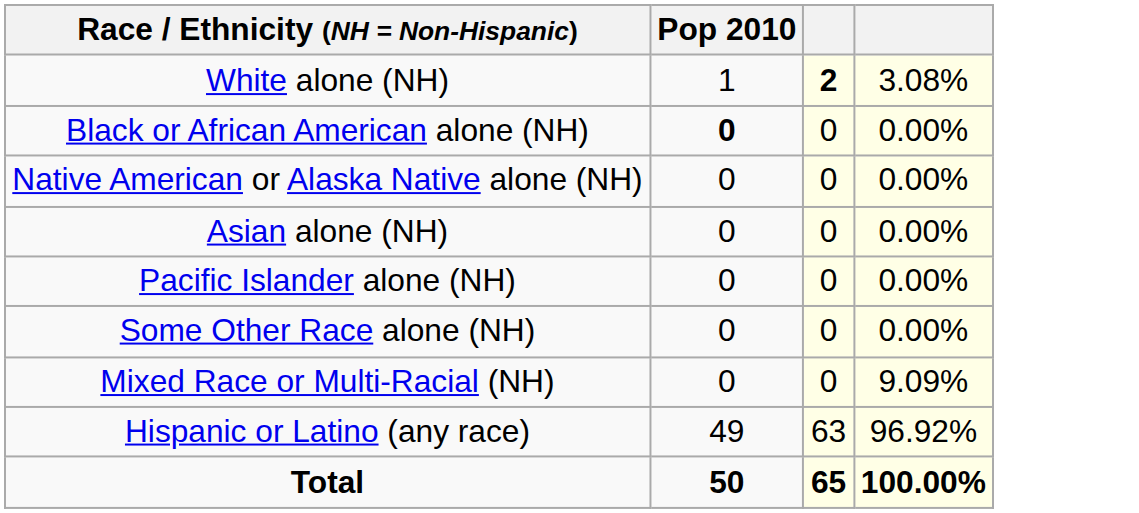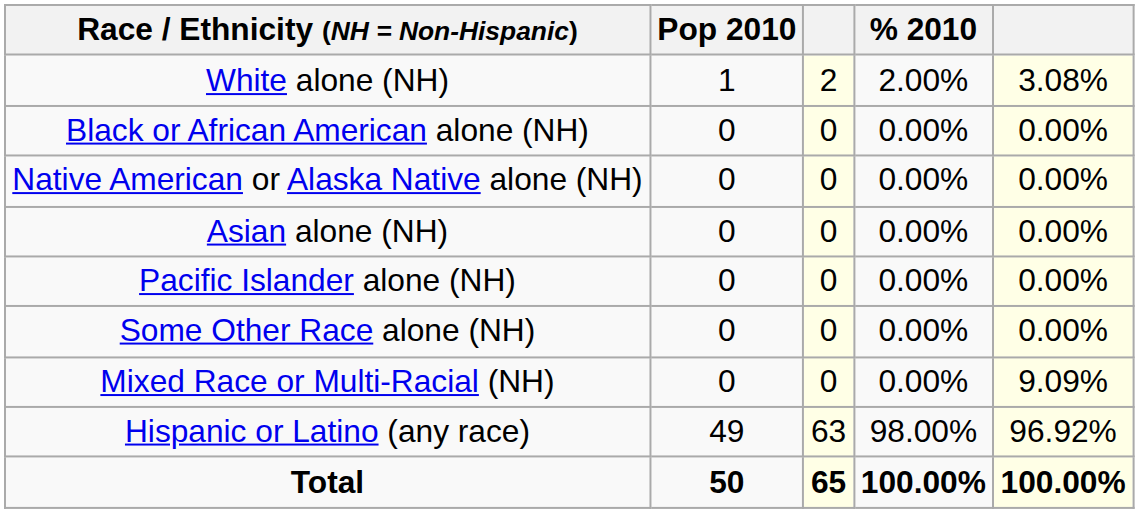+ column: (923, 29)
(829, 79) bold -> (829, 79) normal
(727, 130) bold -> (727, 130) normal
